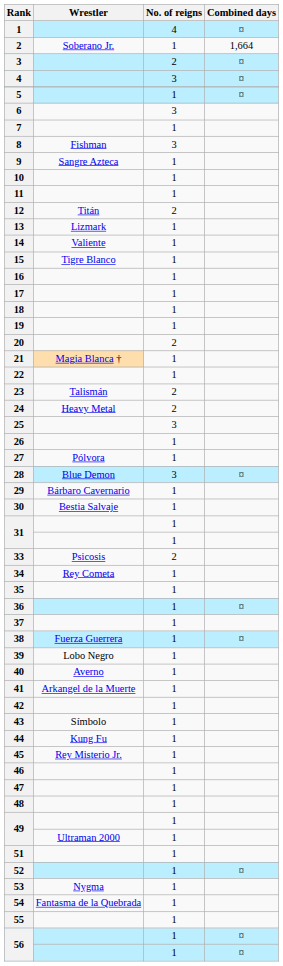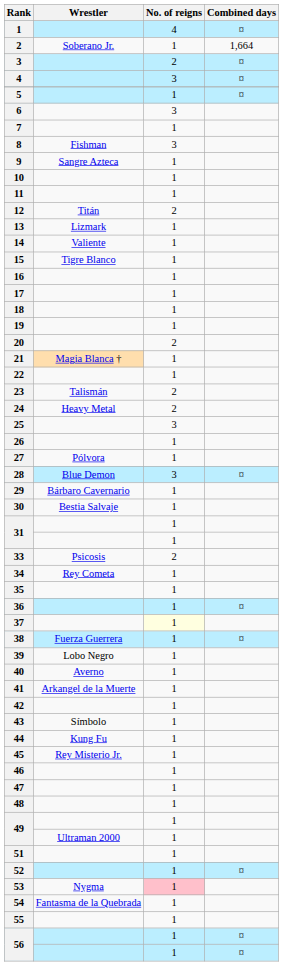(174, 623) no background -> (174, 623) lightyellow background
(174, 886) no background -> (174, 886) pink background
